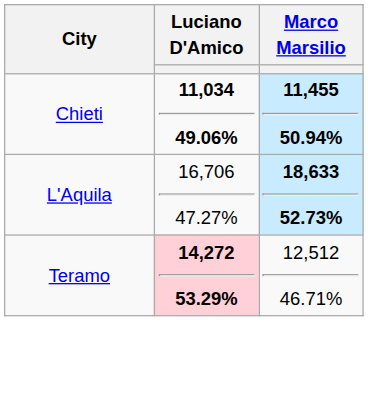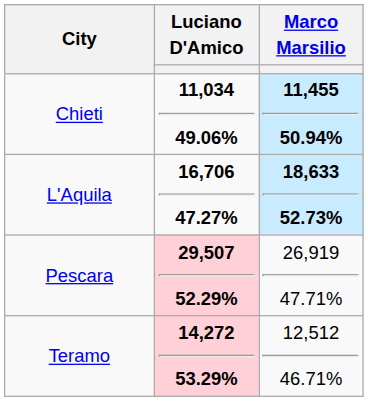(206, 195) normal -> (206, 195) bold
+ row: (79, 276)
